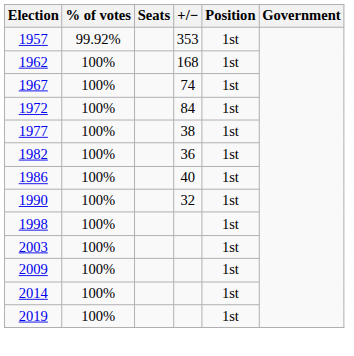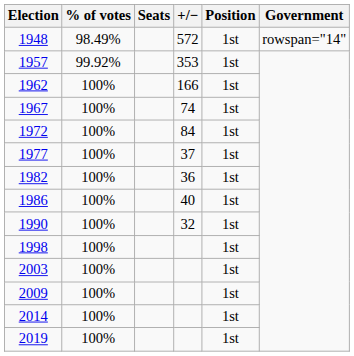+ row: (33, 39)
(188, 62) 168 -> (188, 85) 166
(188, 131) 38 -> (188, 154) 37
